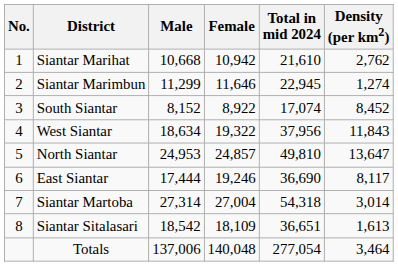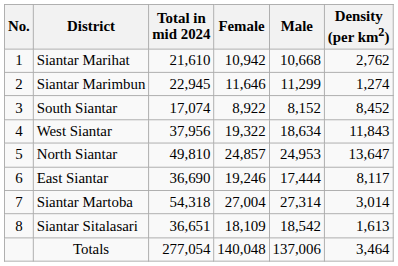columns swapped: (176, 26) <-> (292, 26)
